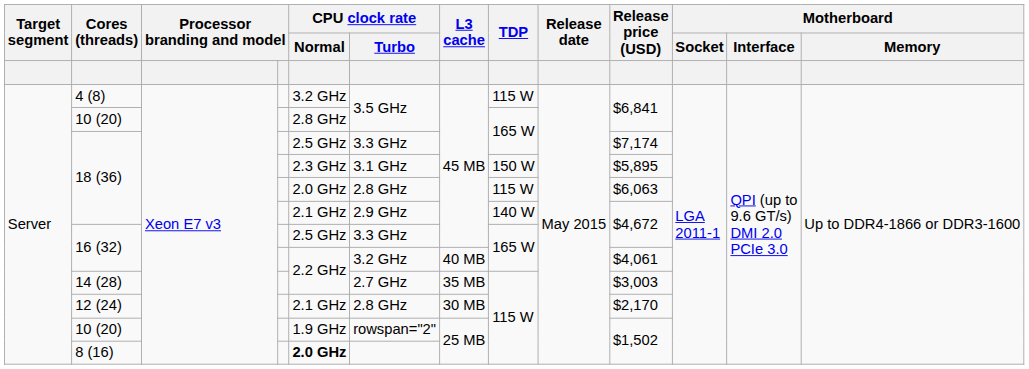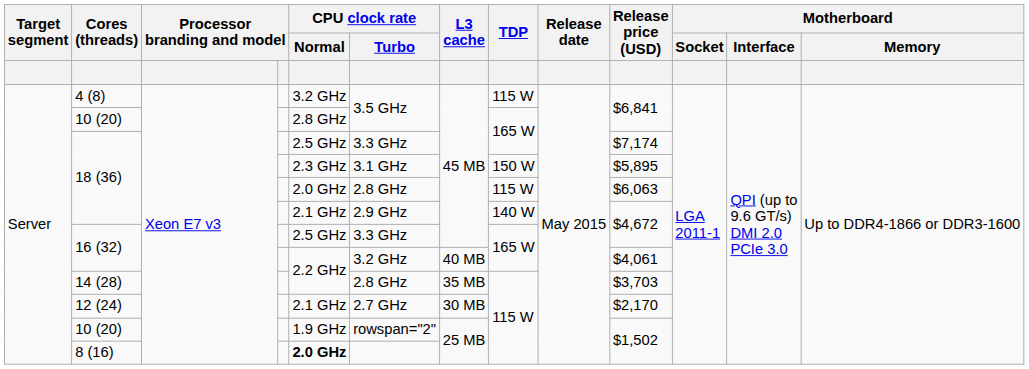(380, 282) 2.7 GHz -> (380, 282) 2.8 GHz
(635, 282) $3,003 -> (635, 282) $3,703
(380, 306) 2.8 GHz -> (380, 306) 2.7 GHz
